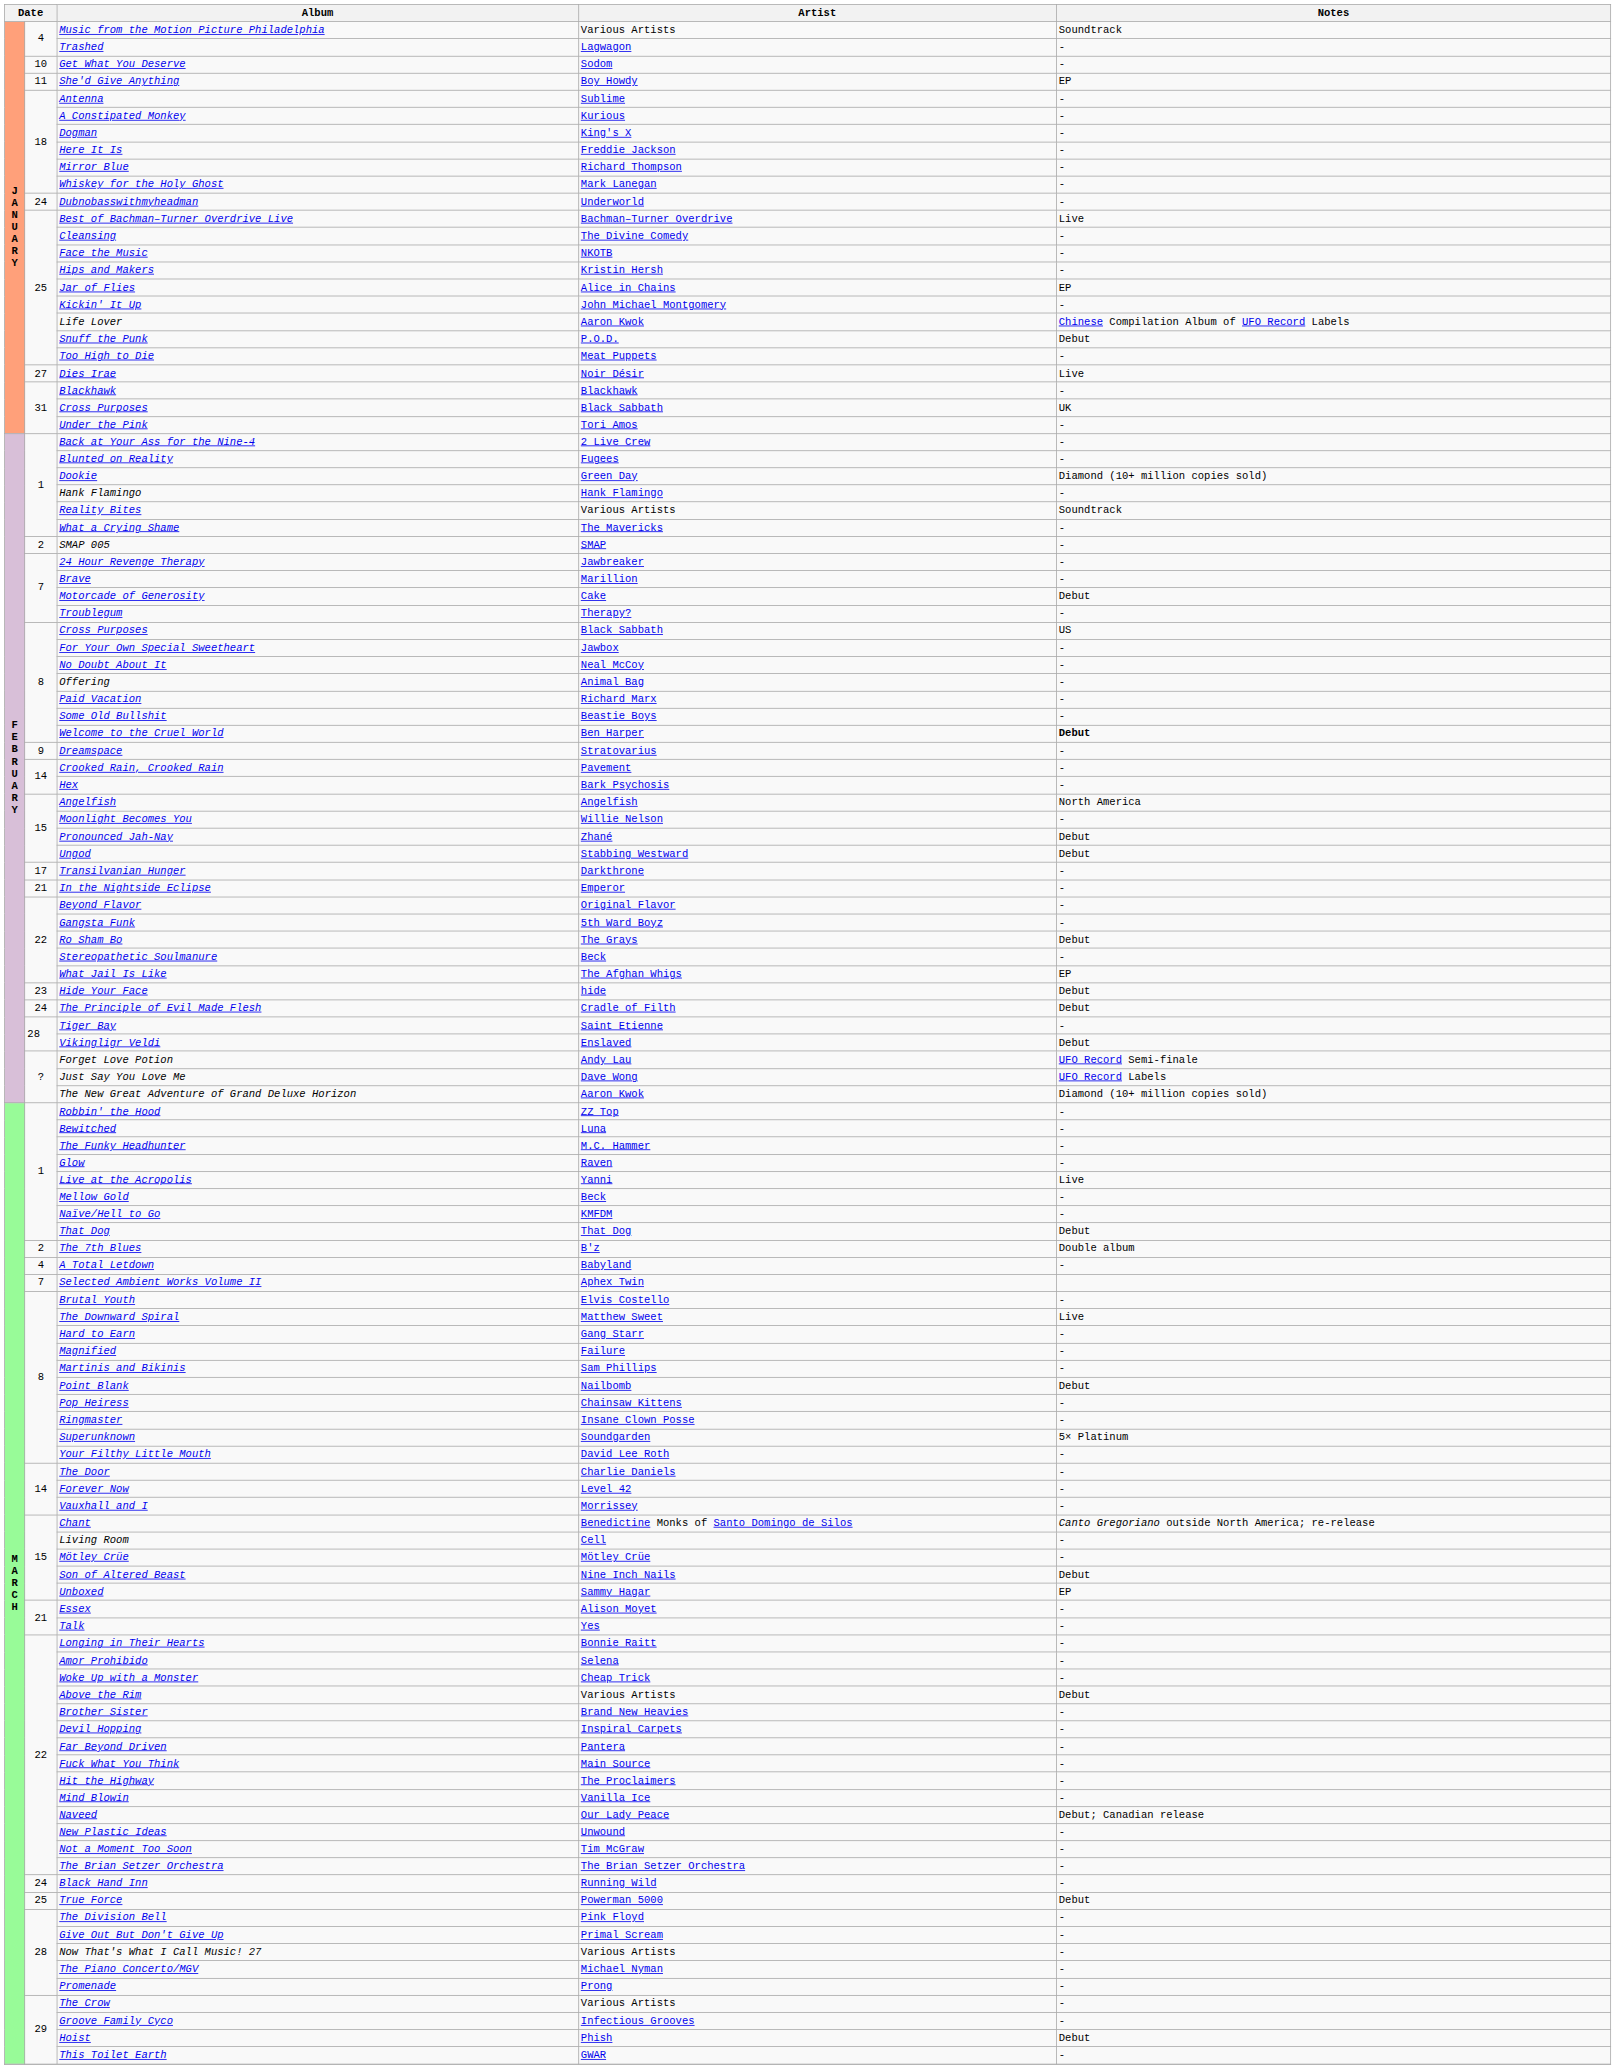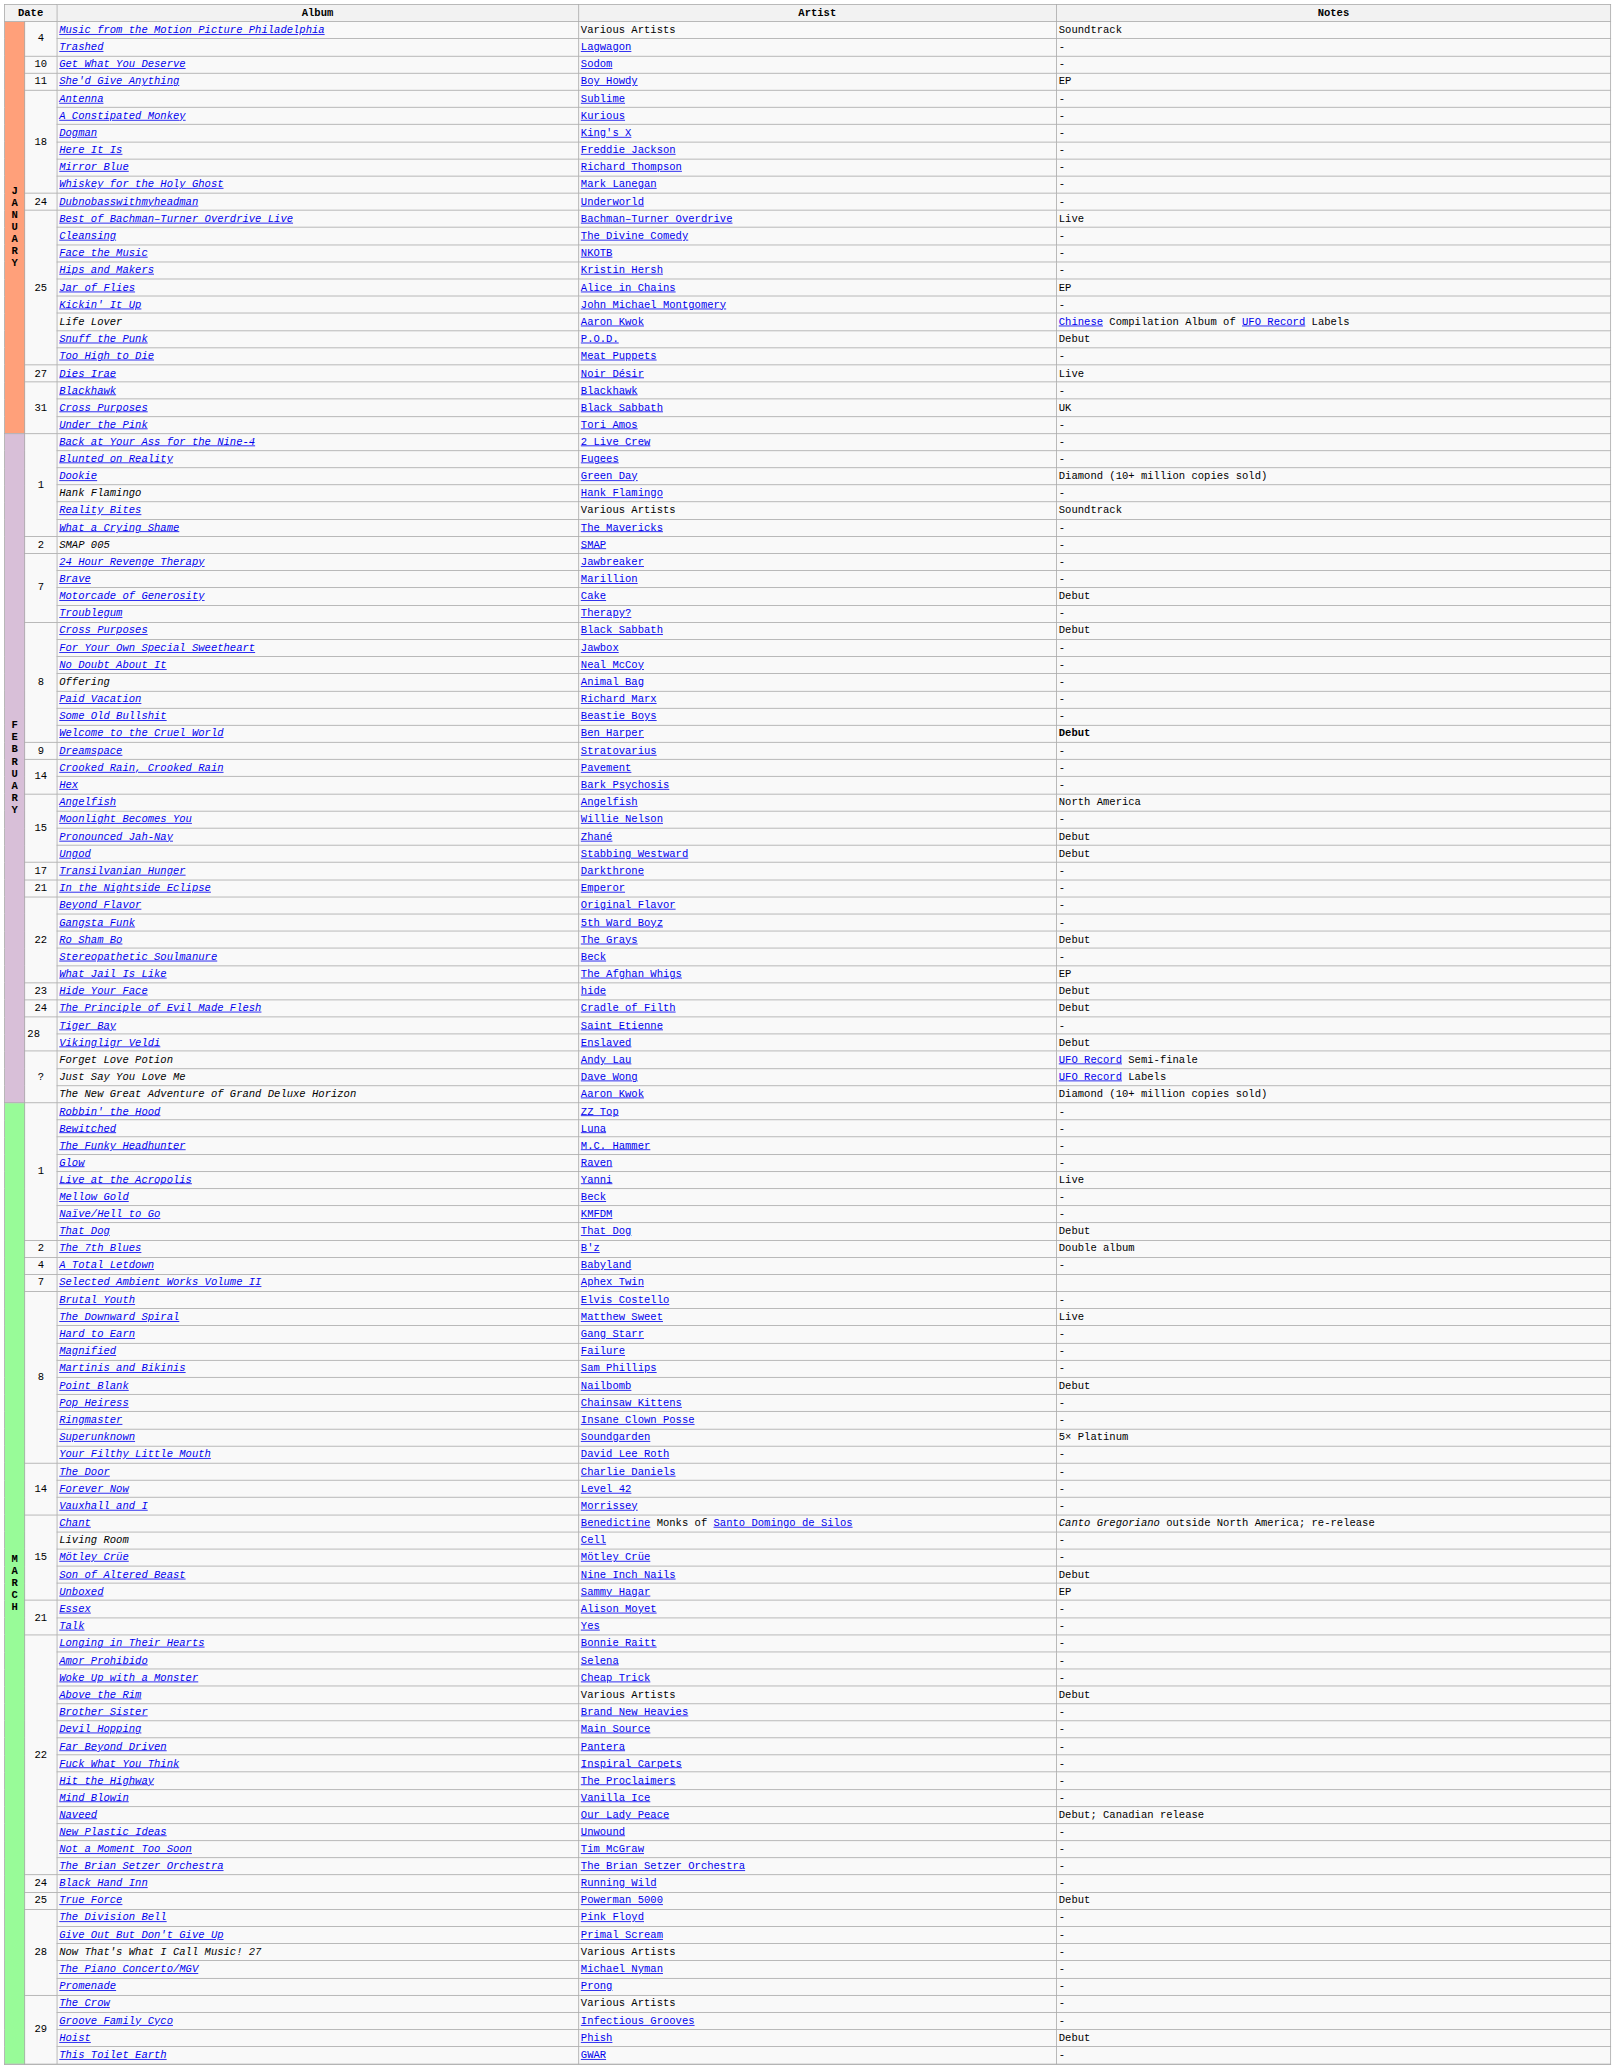(1065, 631) US -> (1075, 631) Debut
(631, 1729) Inspiral Carpets -> (616, 1729) Main Source
(616, 1763) Main Source -> (631, 1763) Inspiral Carpets
